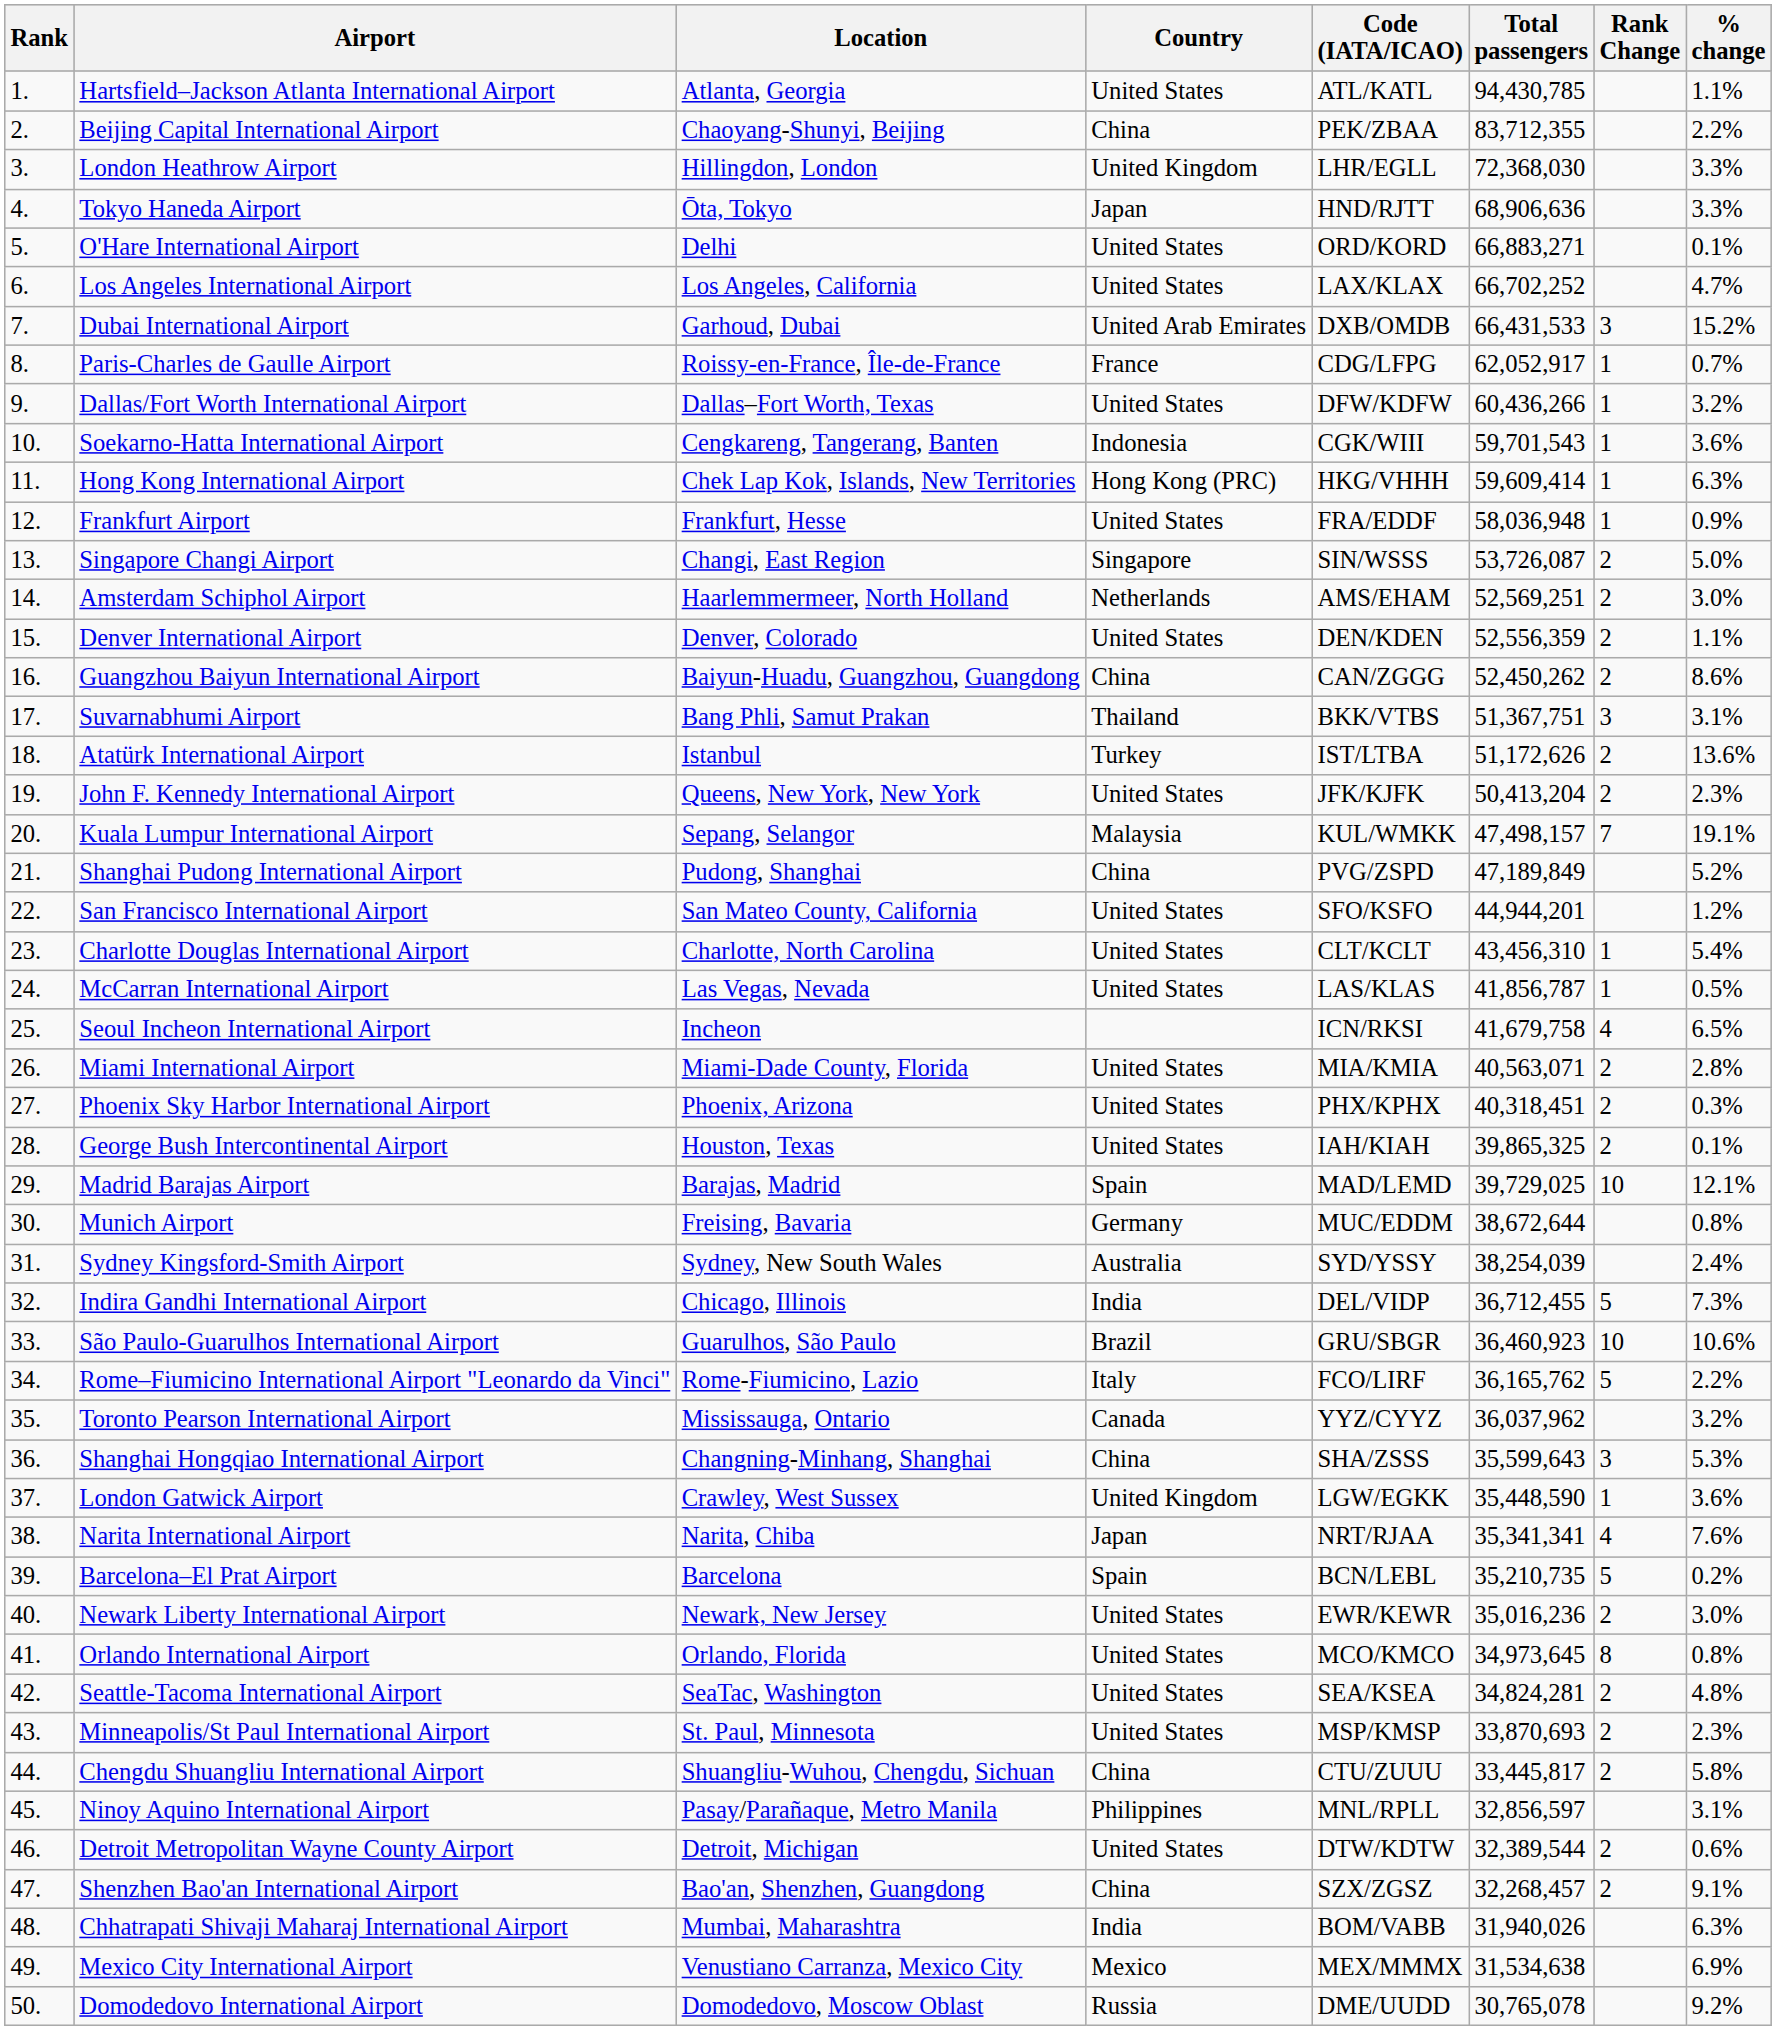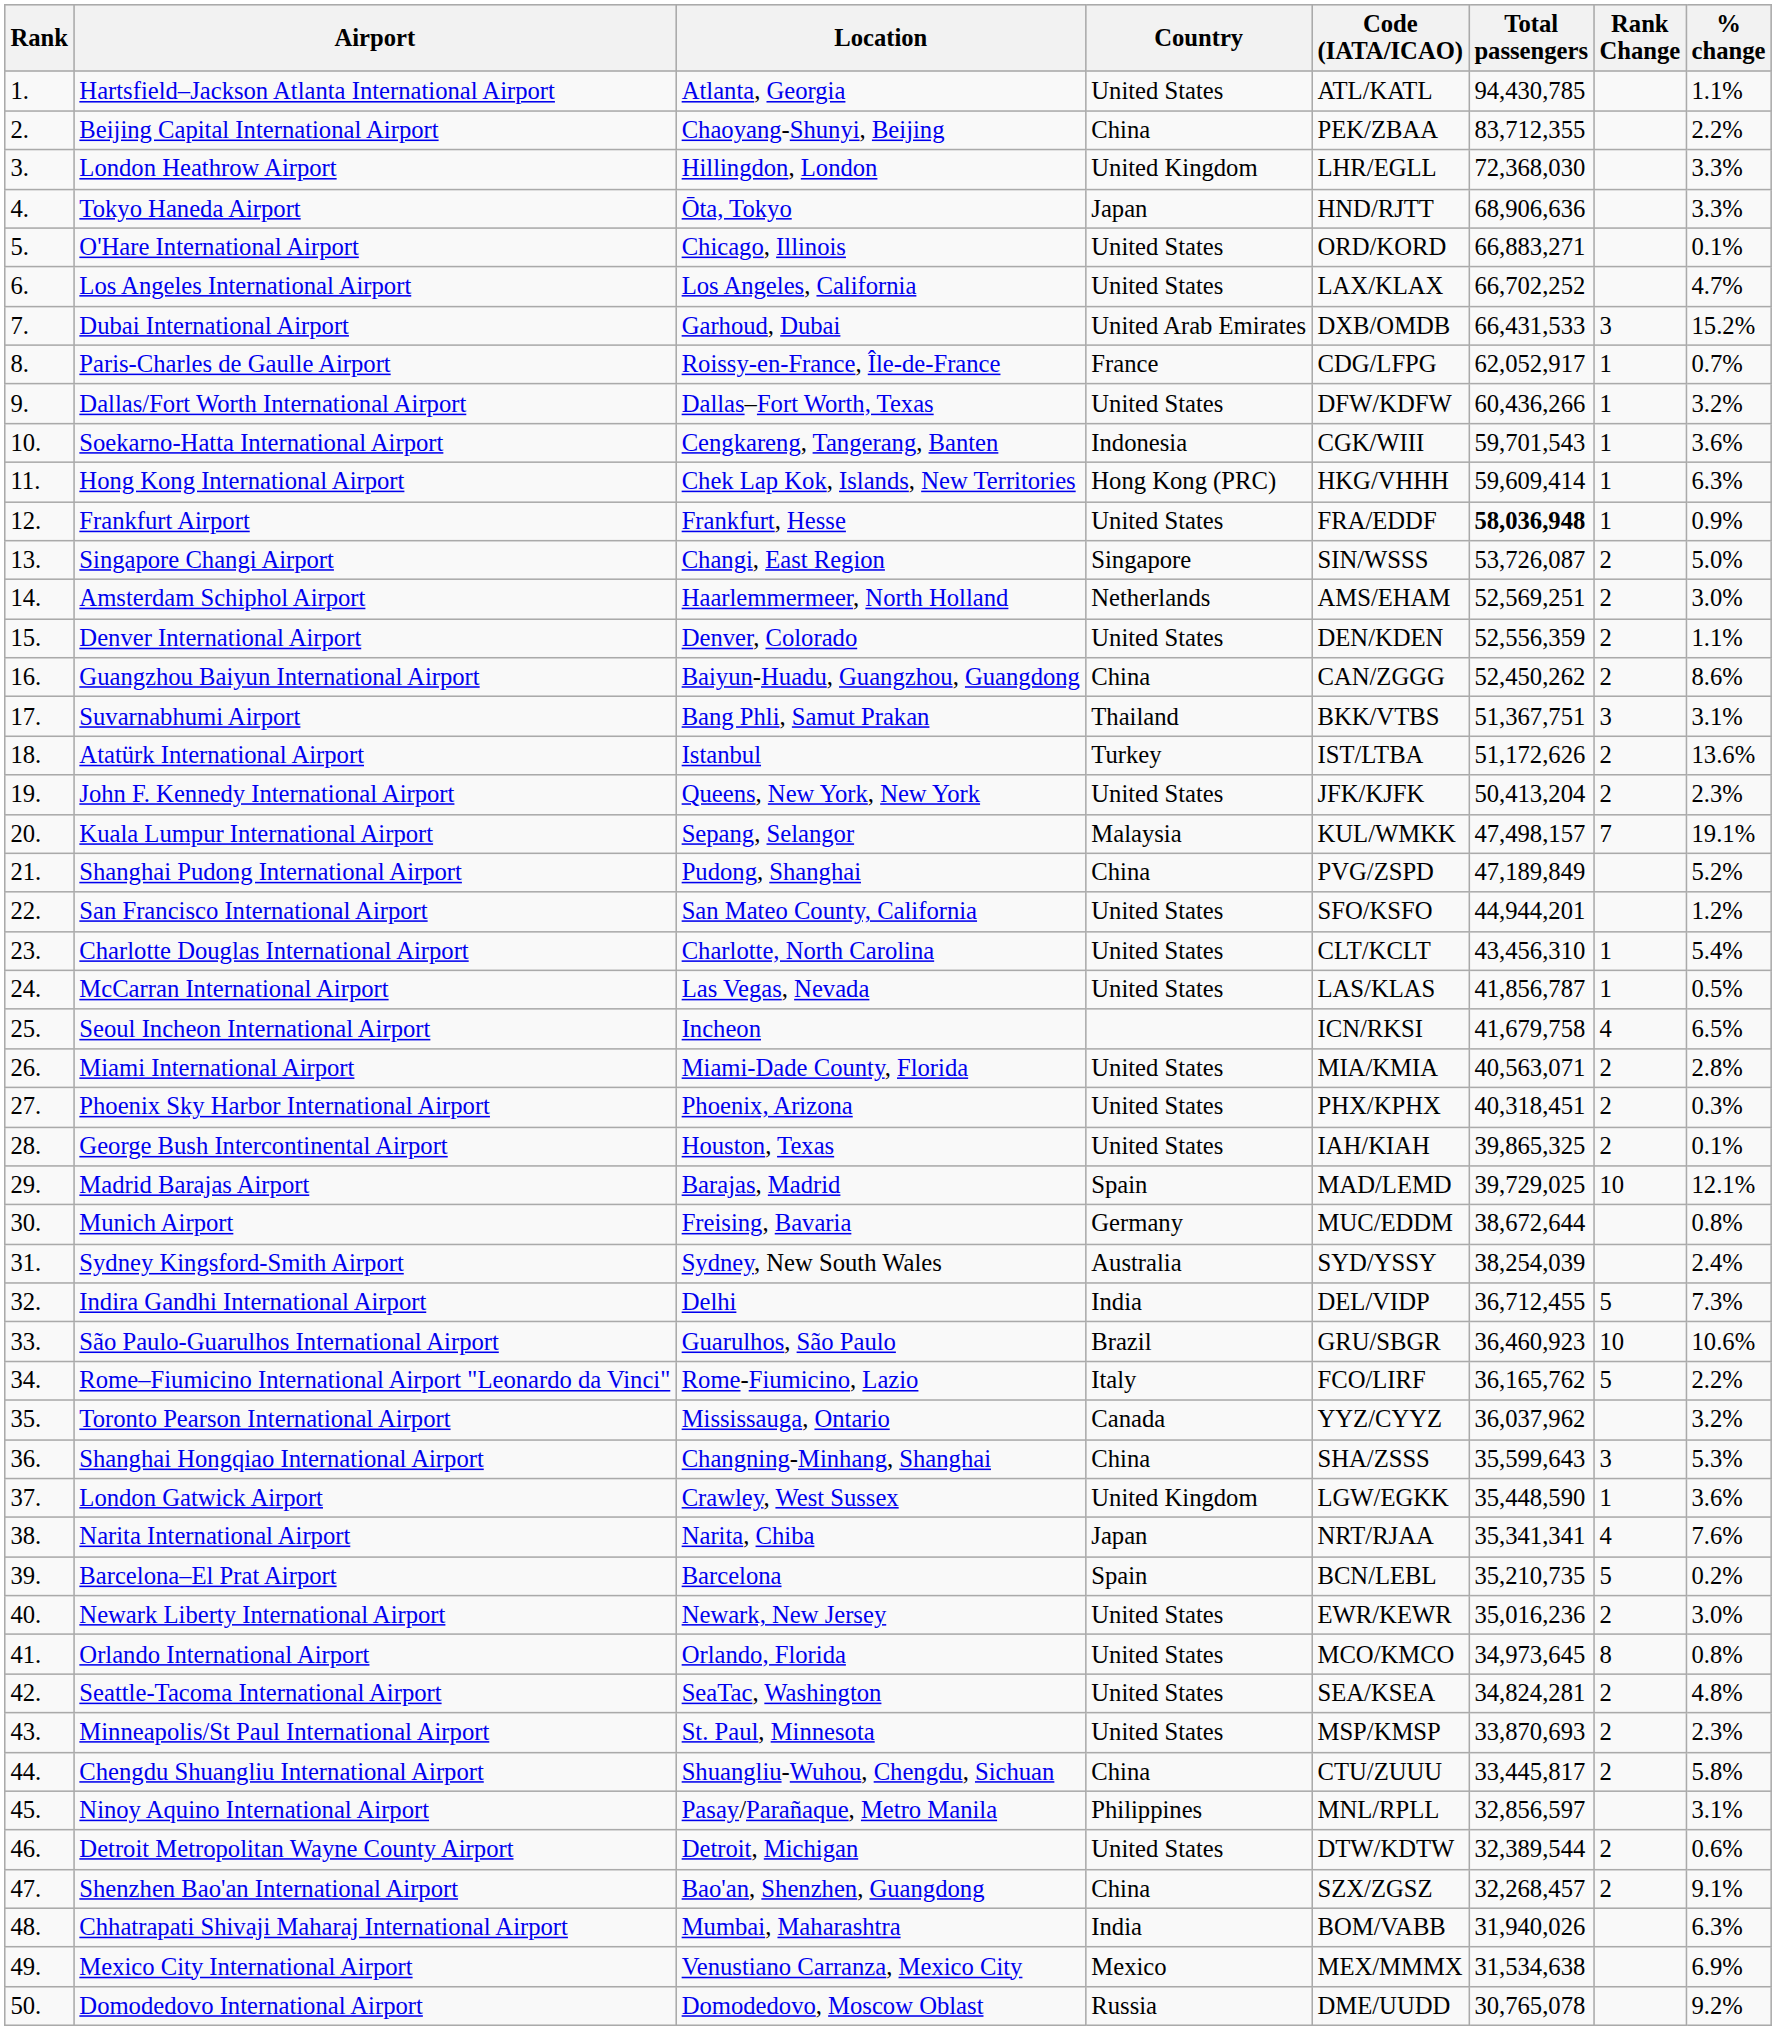(709, 247) Delhi -> (764, 247) Chicago, Illinois
(1530, 520) normal -> (1530, 520) bold
(764, 1302) Chicago, Illinois -> (709, 1302) Delhi
